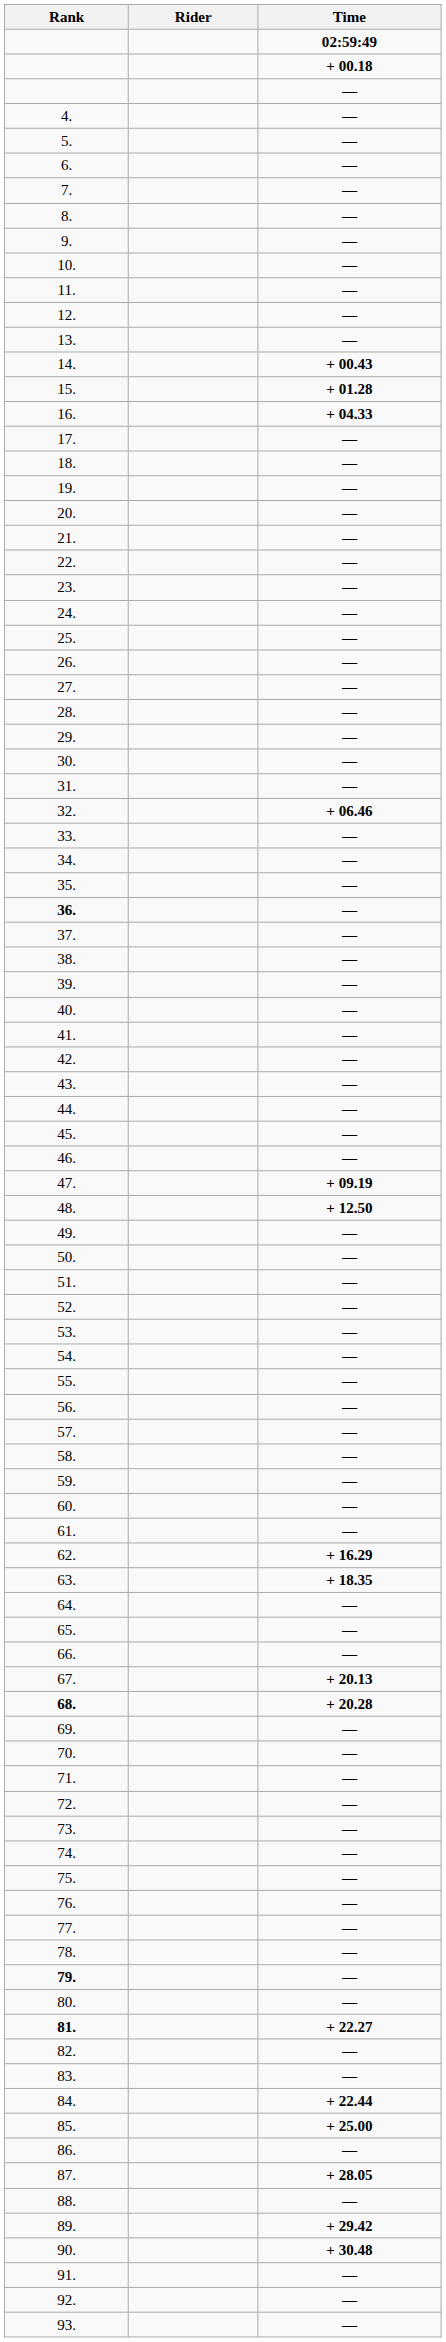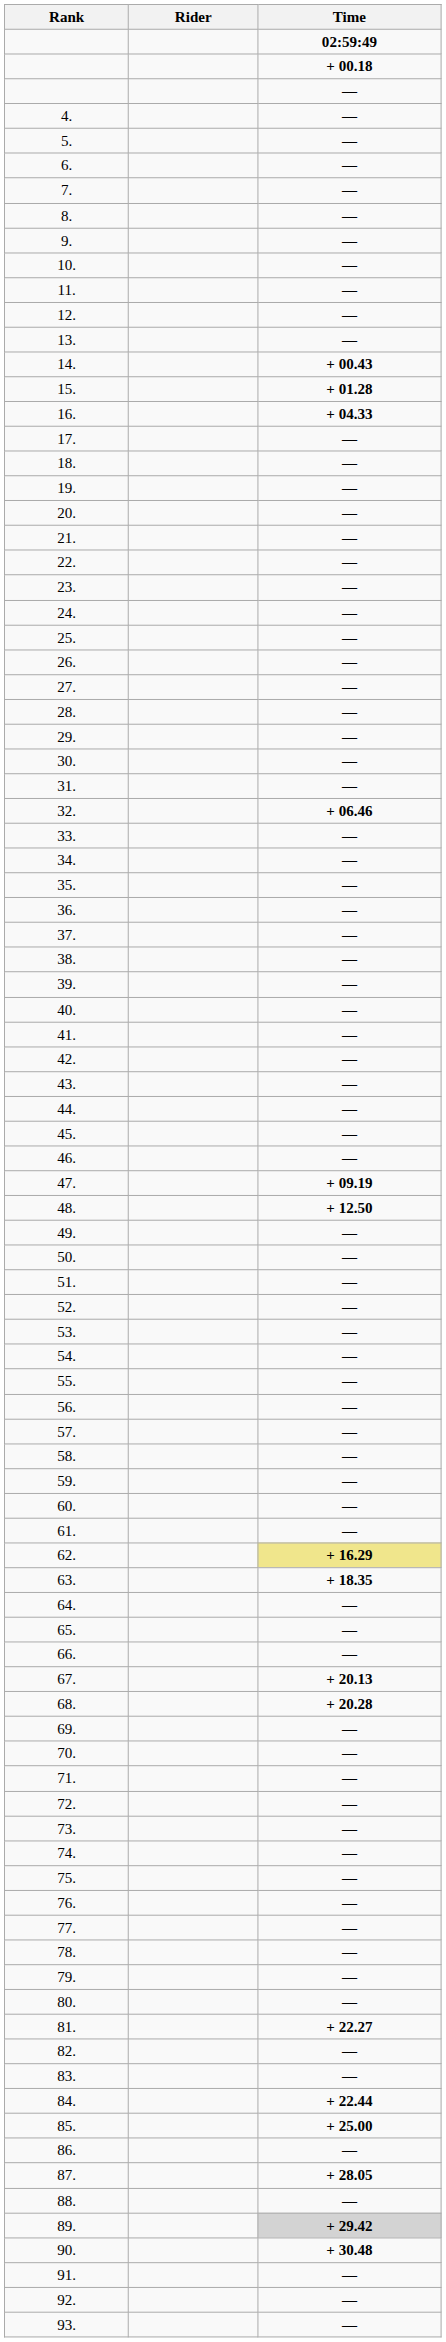(67, 910) bold -> (67, 910) normal
(349, 1555) no background -> (349, 1555) khaki background
(67, 1704) bold -> (67, 1704) normal
(67, 1977) bold -> (67, 1977) normal
(67, 2026) bold -> (67, 2026) normal
(349, 2225) no background -> (349, 2225) lightgrey background
